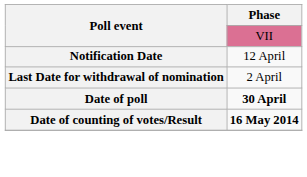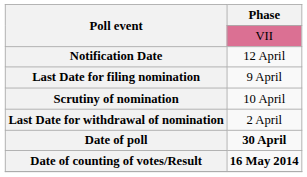+ row: (116, 77)
+ row: (116, 98)
